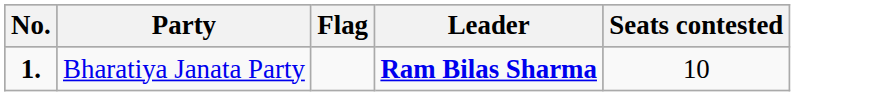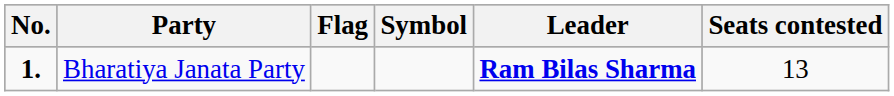+ column: (424, 25)
(696, 68) 10 -> (795, 68) 13
